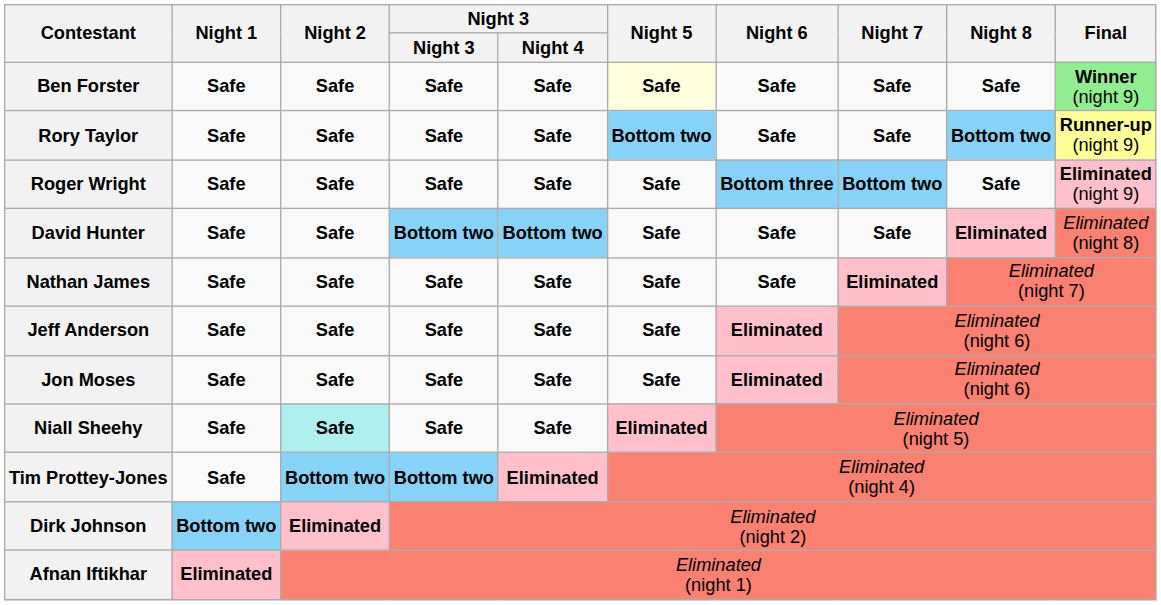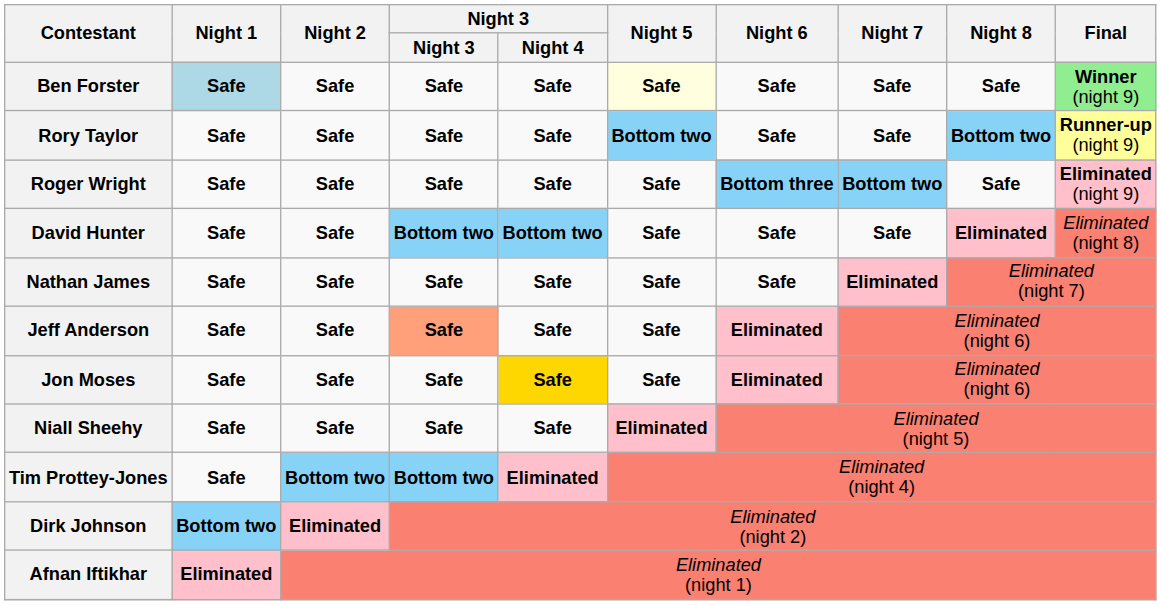(226, 86) no background -> (226, 86) lightblue background
(444, 330) no background -> (444, 330) lightsalmon background
(553, 379) no background -> (553, 379) gold background
(335, 428) paleturquoise background -> (335, 428) no background
